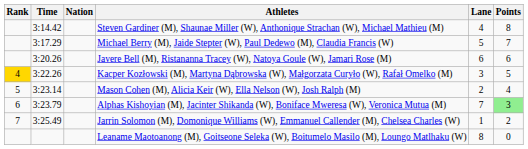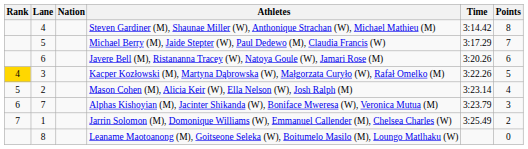columns swapped: (481, 12) <-> (47, 12)
(508, 105) lightgreen background -> (508, 105) no background
